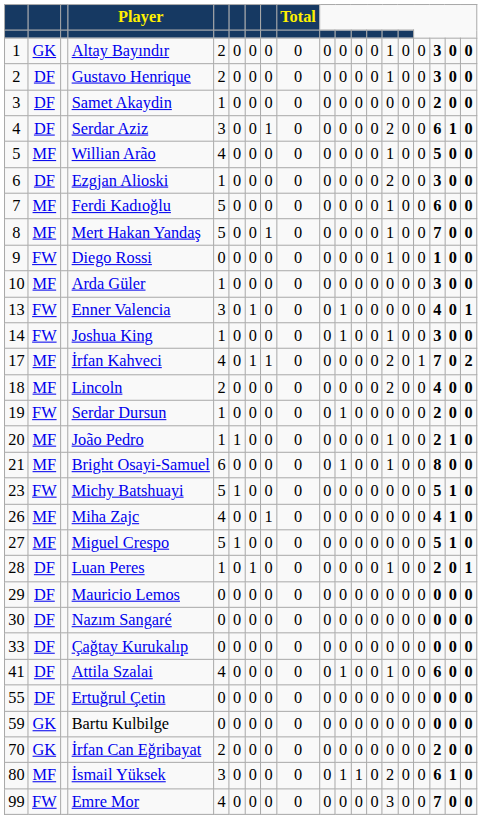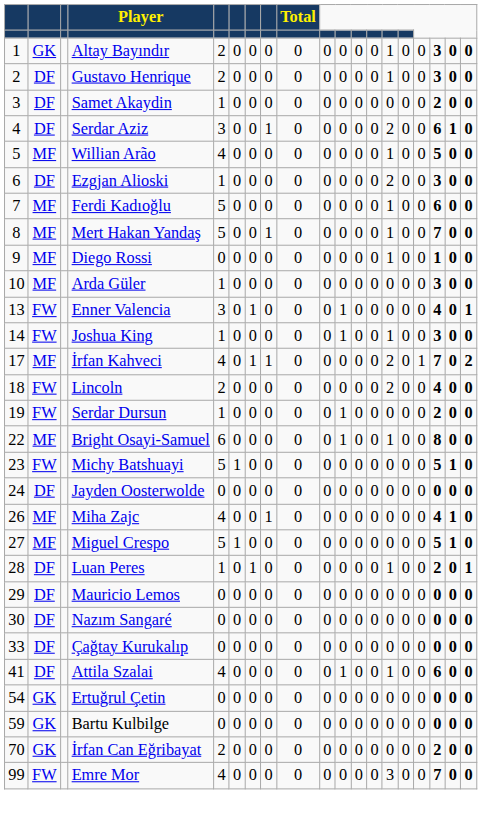(44, 257) FW -> (44, 257) MF
(44, 387) MF -> (44, 387) FW
- row: (108, 439)
(16, 464) 21 -> (16, 439) 22
+ row: (138, 490)
(16, 697) 55 -> (16, 697) 54
(44, 697) DF -> (44, 697) GK
- row: (119, 775)
